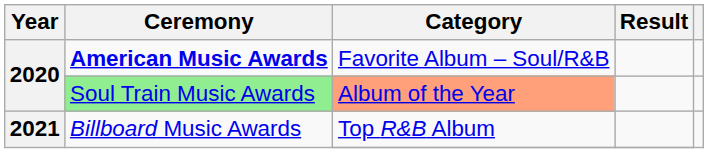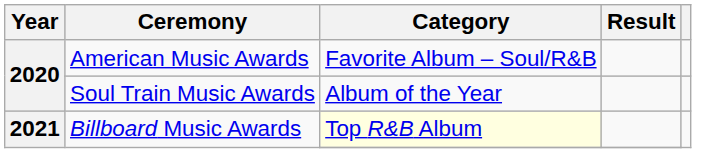(199, 57) bold -> (189, 57) normal
(192, 93) lightgreen background -> (192, 93) no background
(426, 93) lightsalmon background -> (414, 93) no background
(417, 128) no background -> (404, 128) lightyellow background
